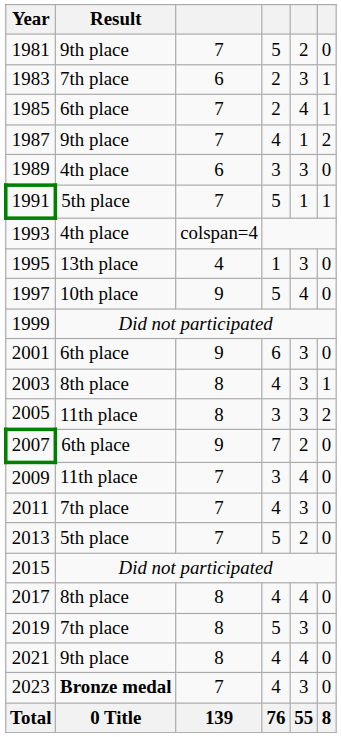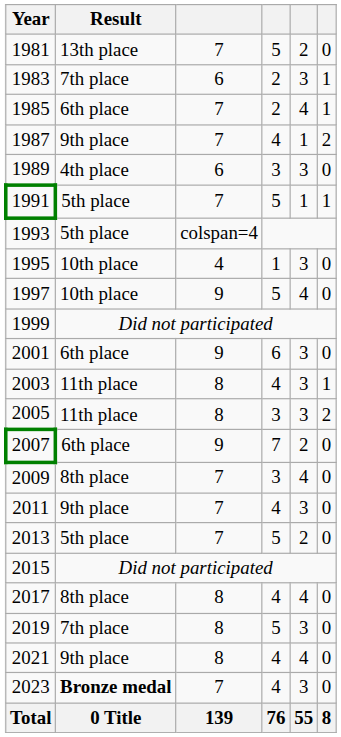(94, 49) 9th place -> (99, 49) 13th place
(94, 233) 4th place -> (94, 233) 5th place
(99, 263) 13th place -> (99, 263) 10th place
(94, 383) 8th place -> (99, 383) 11th place
(99, 477) 11th place -> (94, 477) 8th place
(94, 507) 7th place -> (94, 507) 9th place
